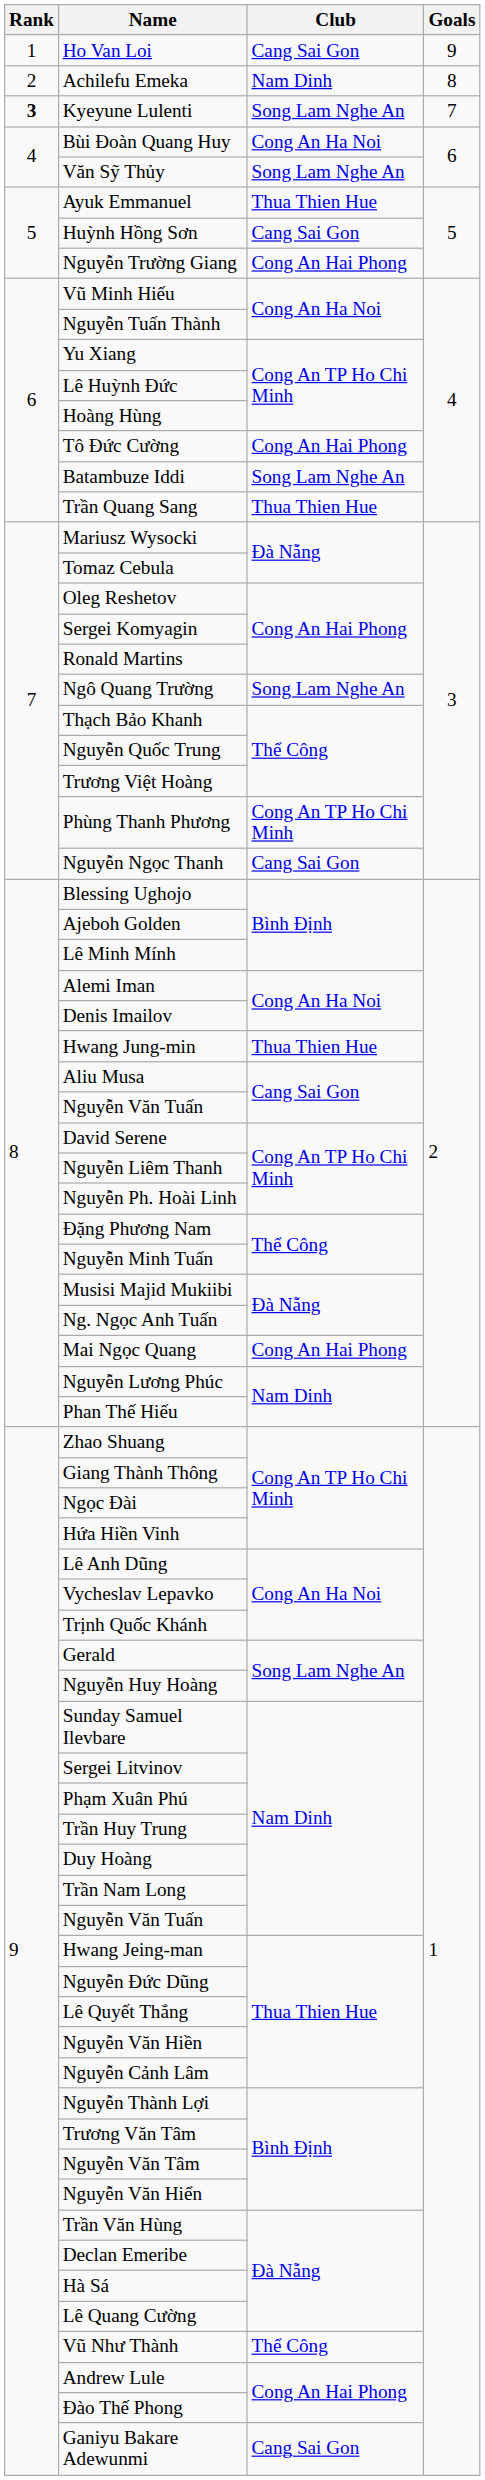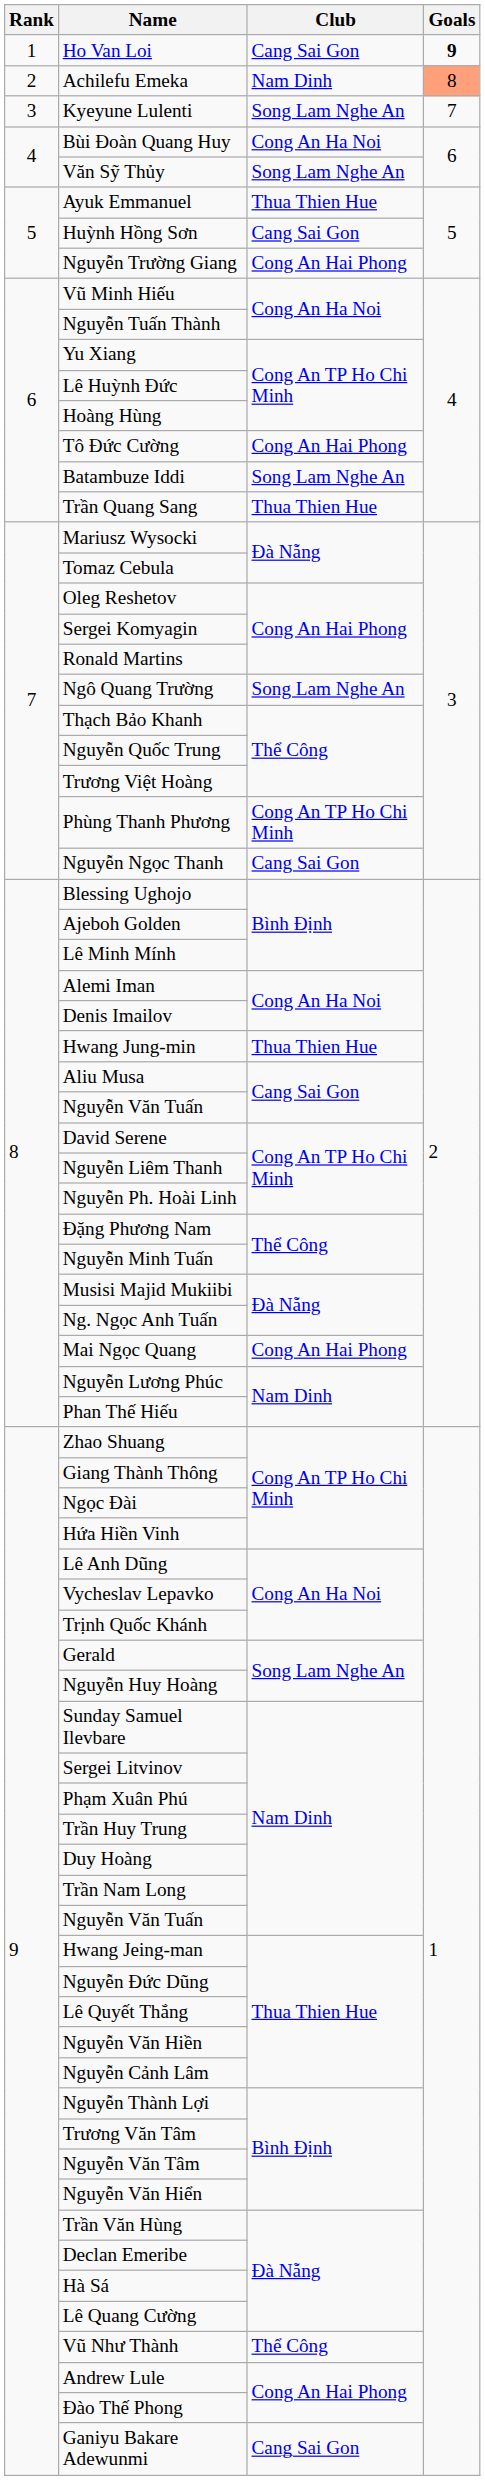(452, 50) normal -> (452, 50) bold
(452, 80) no background -> (452, 80) lightsalmon background
(31, 111) bold -> (31, 111) normal
